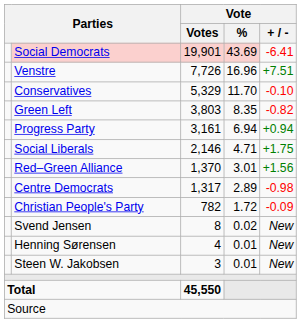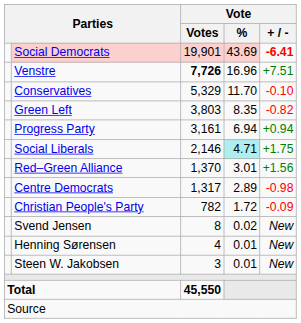(280, 52) normal -> (280, 52) bold
(206, 71) normal -> (206, 71) bold
(245, 149) no background -> (245, 149) paleturquoise background
